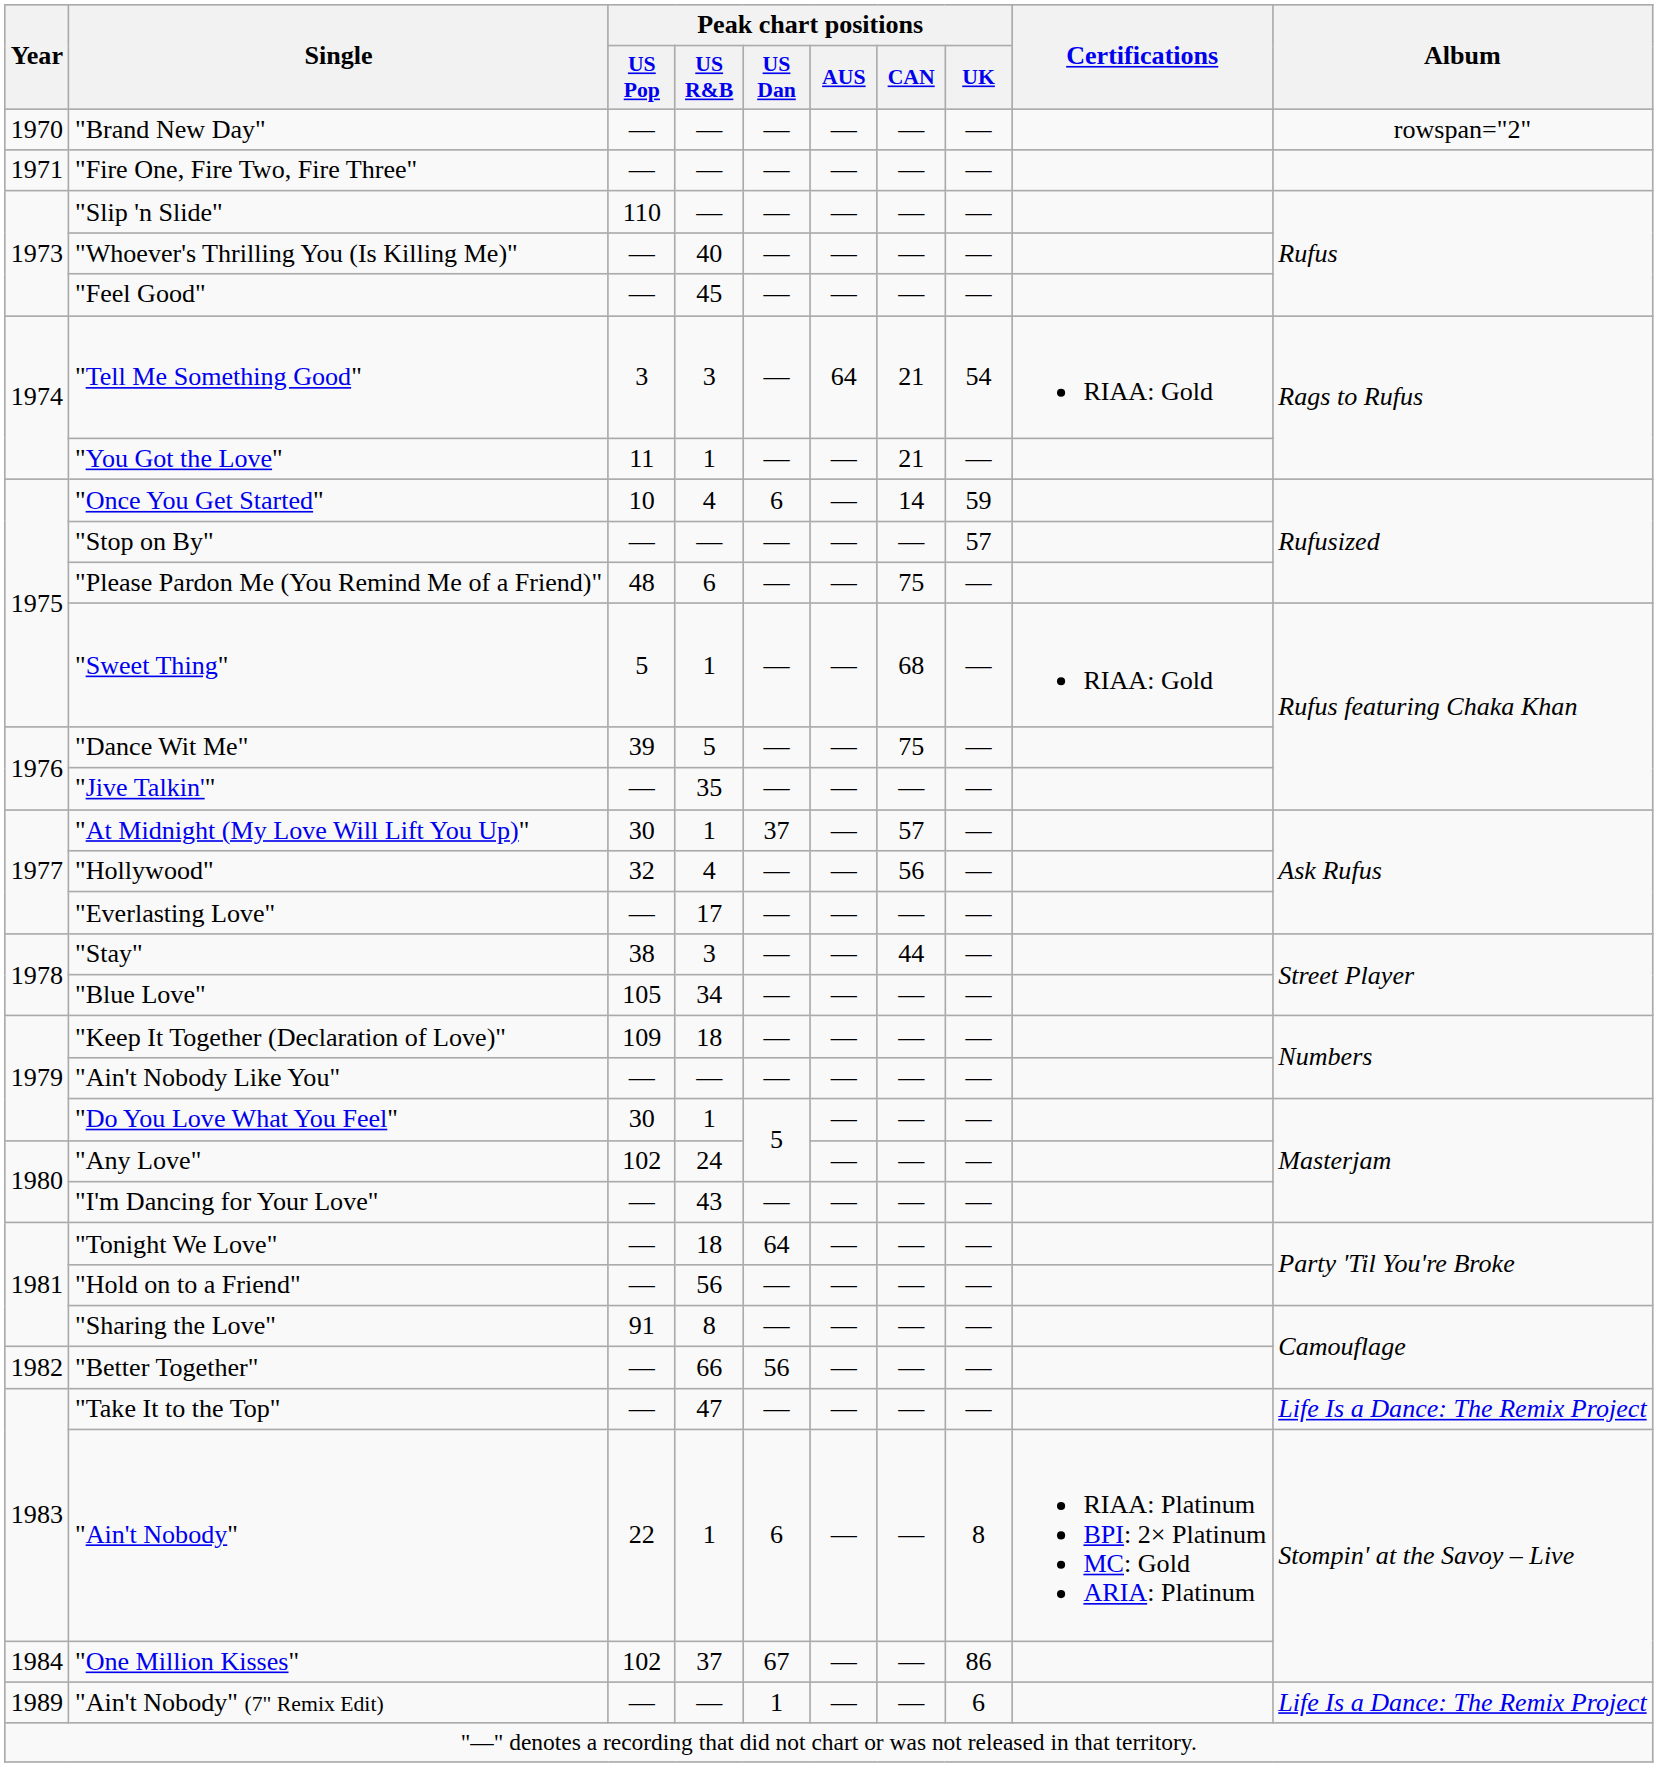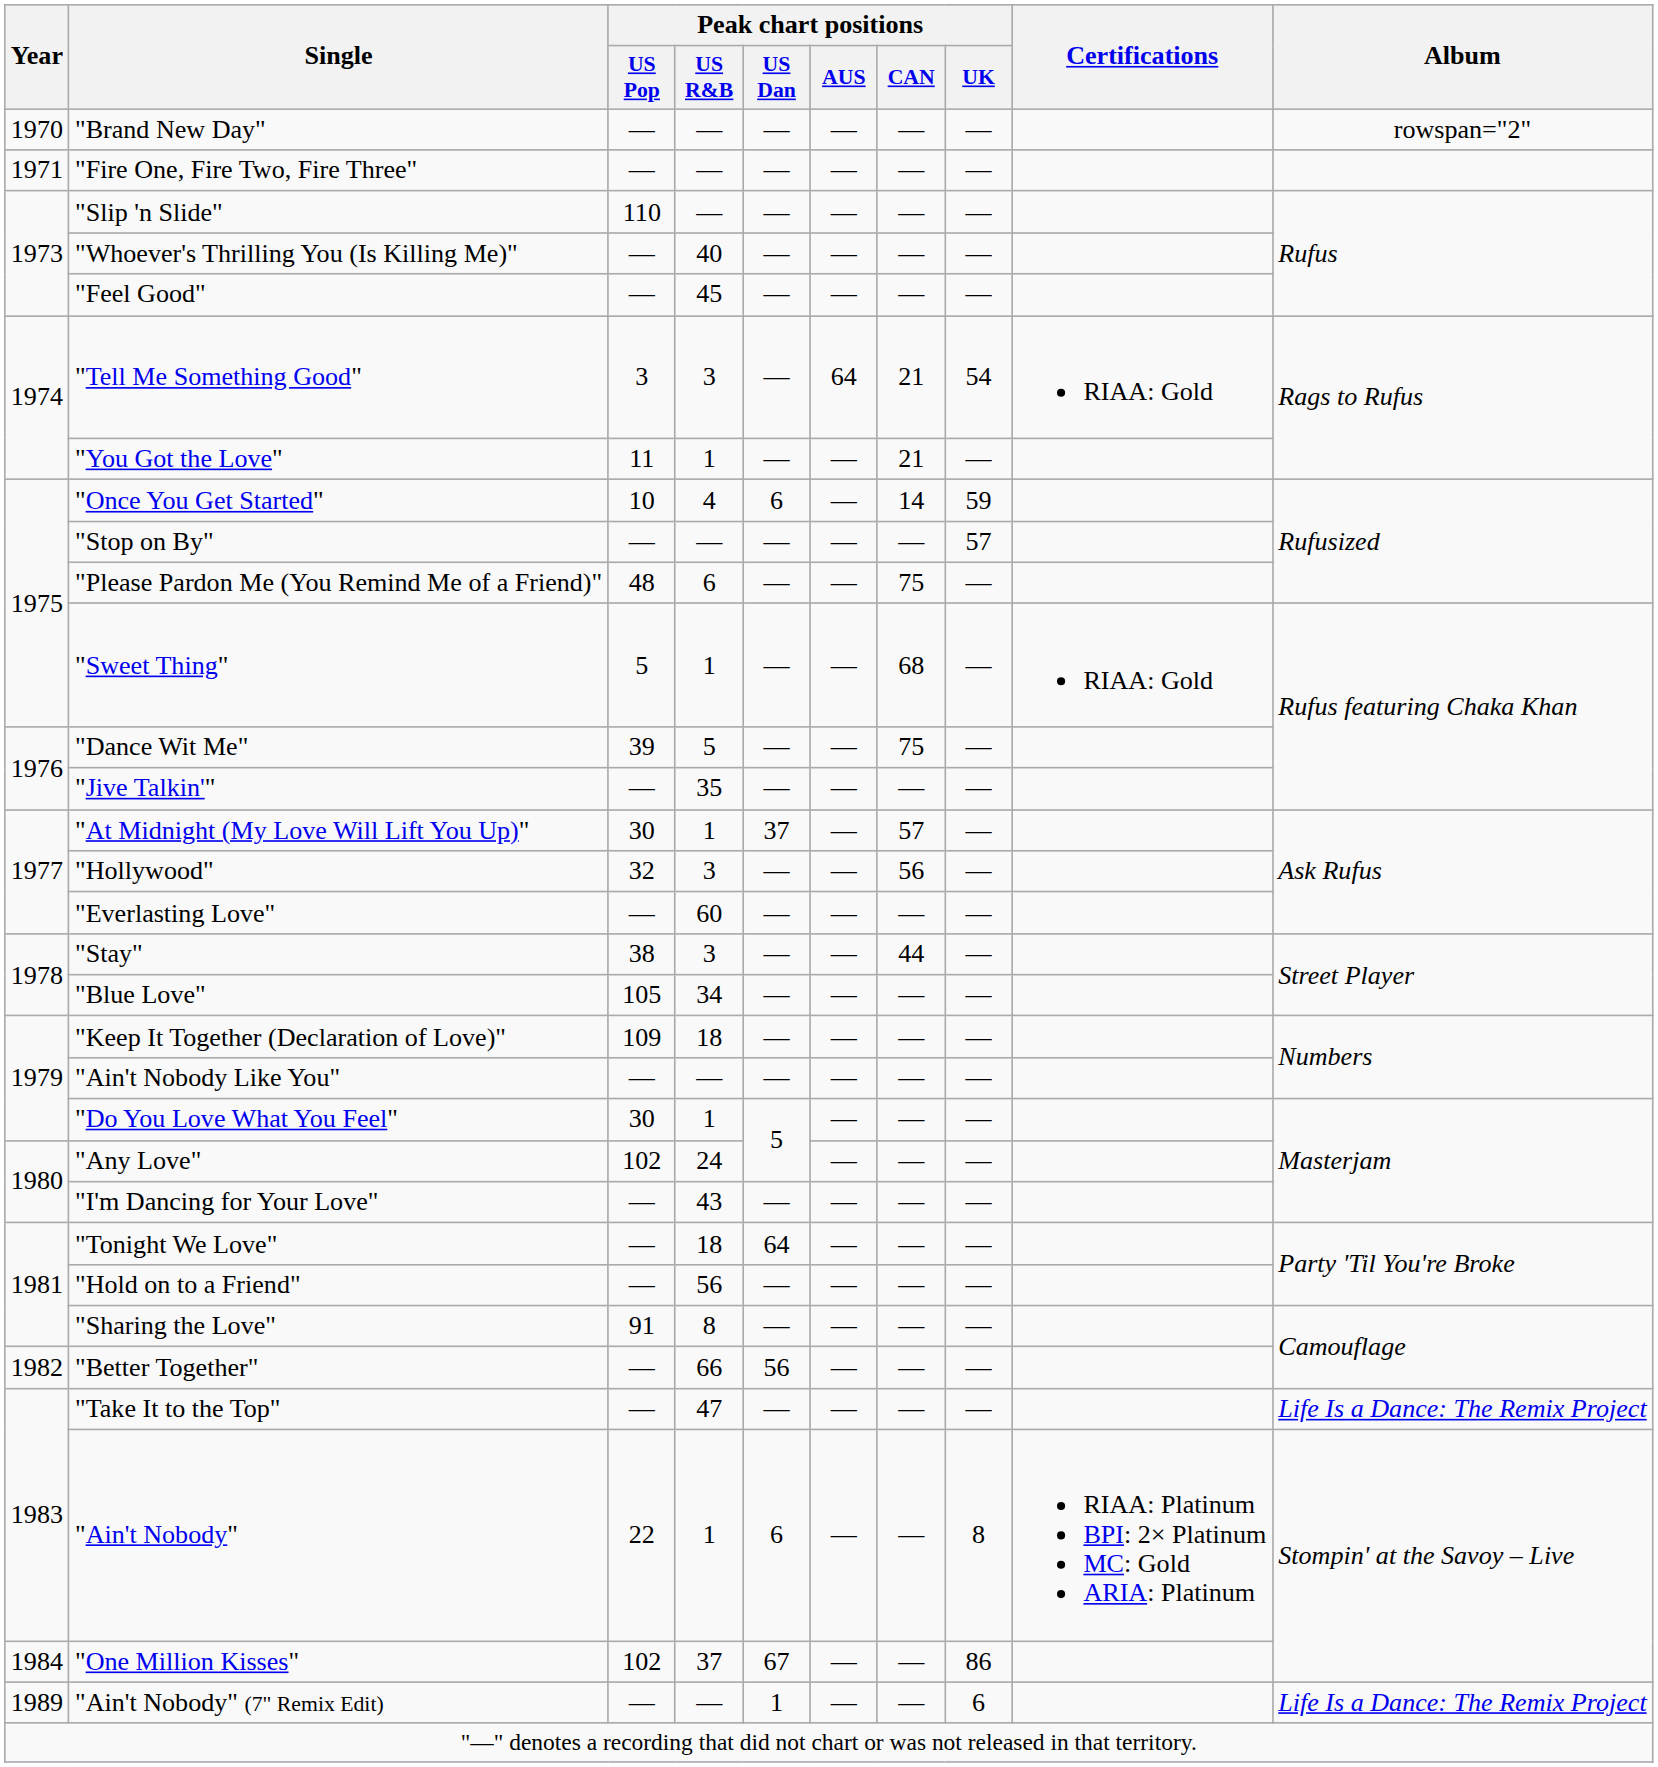(709, 871) 4 -> (709, 871) 3
(709, 912) 17 -> (709, 912) 60
